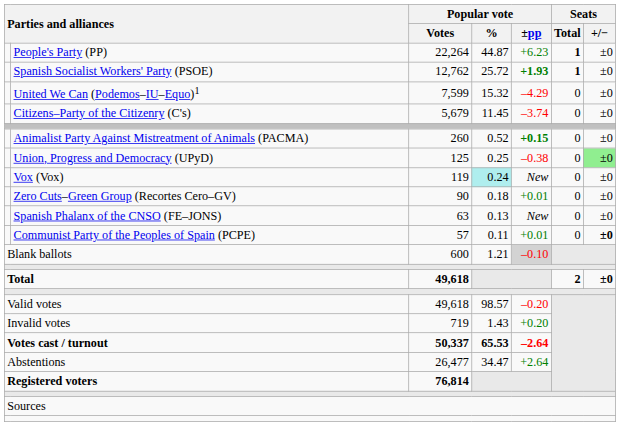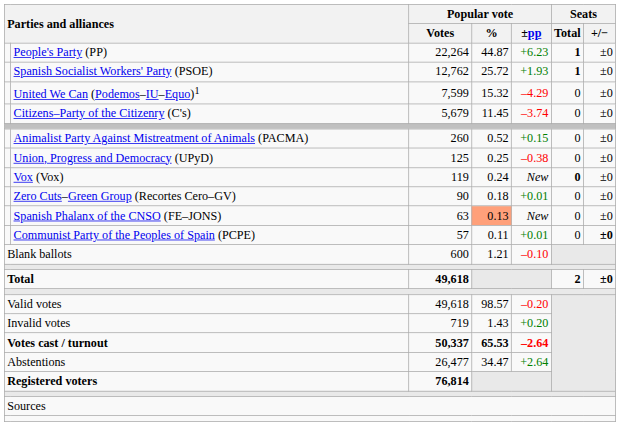(534, 71) bold -> (534, 71) normal
(534, 138) bold -> (534, 138) normal
(606, 158) lightgreen background -> (606, 158) no background
(498, 177) paleturquoise background -> (498, 177) no background
(578, 177) normal -> (578, 177) bold
(498, 215) no background -> (498, 215) lightsalmon background
(535, 254) lightgrey background -> (535, 254) no background
